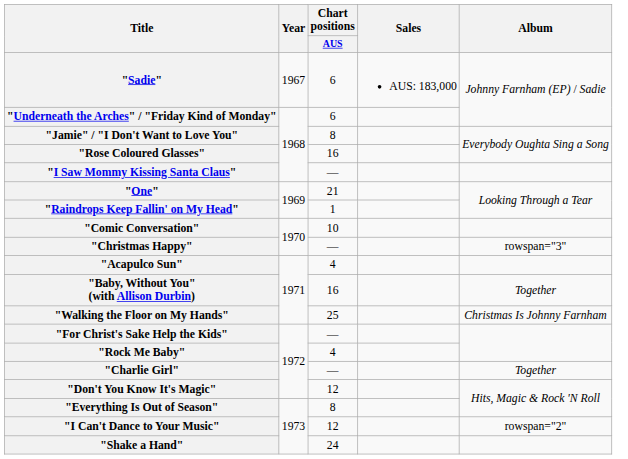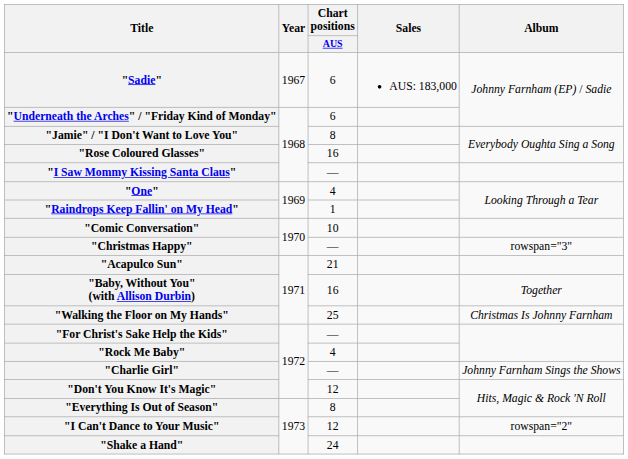(333, 190) 21 -> (333, 190) 4
(333, 265) 4 -> (333, 265) 21
(535, 370) Together -> (541, 370) Johnny Farnham Sings the Shows
